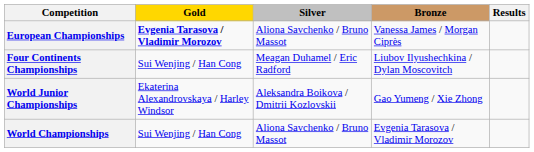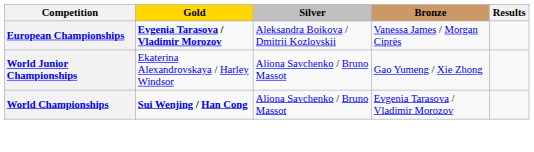(312, 35) Aliona Savchenko / Bruno Massot -> (302, 35) Aleksandra Boikova / Dmitrii Kozlovskii
- row: (44, 64)
(302, 98) Aleksandra Boikova / Dmitrii Kozlovskii -> (312, 70) Aliona Savchenko / Bruno Massot
(190, 133) normal -> (193, 104) bold
